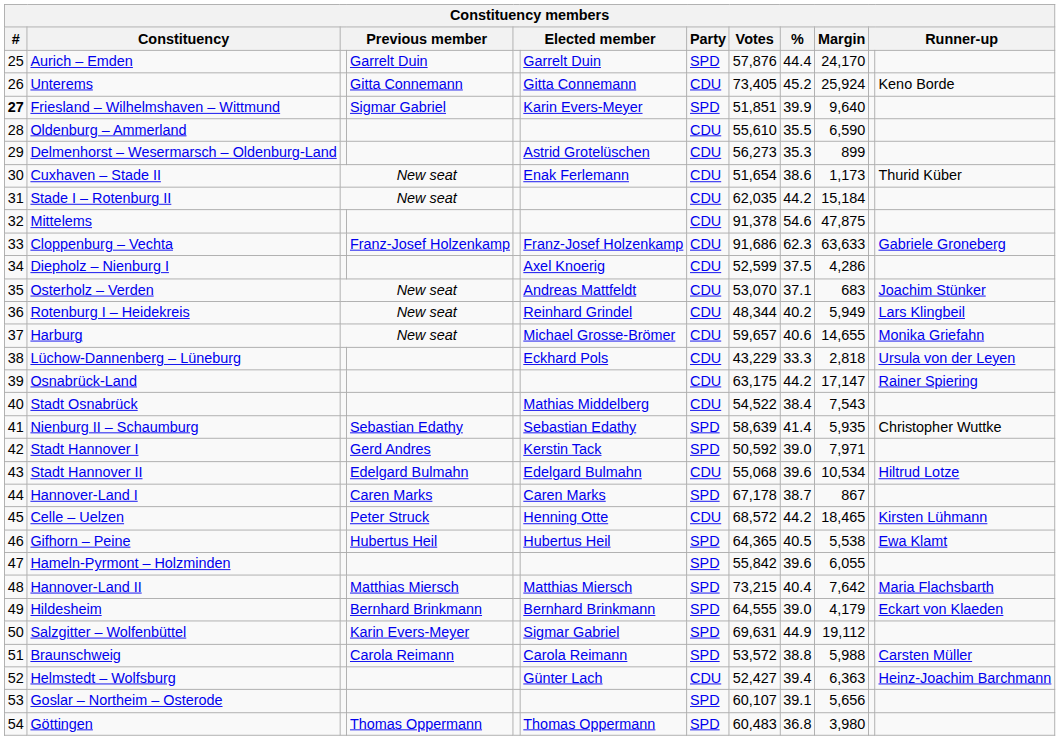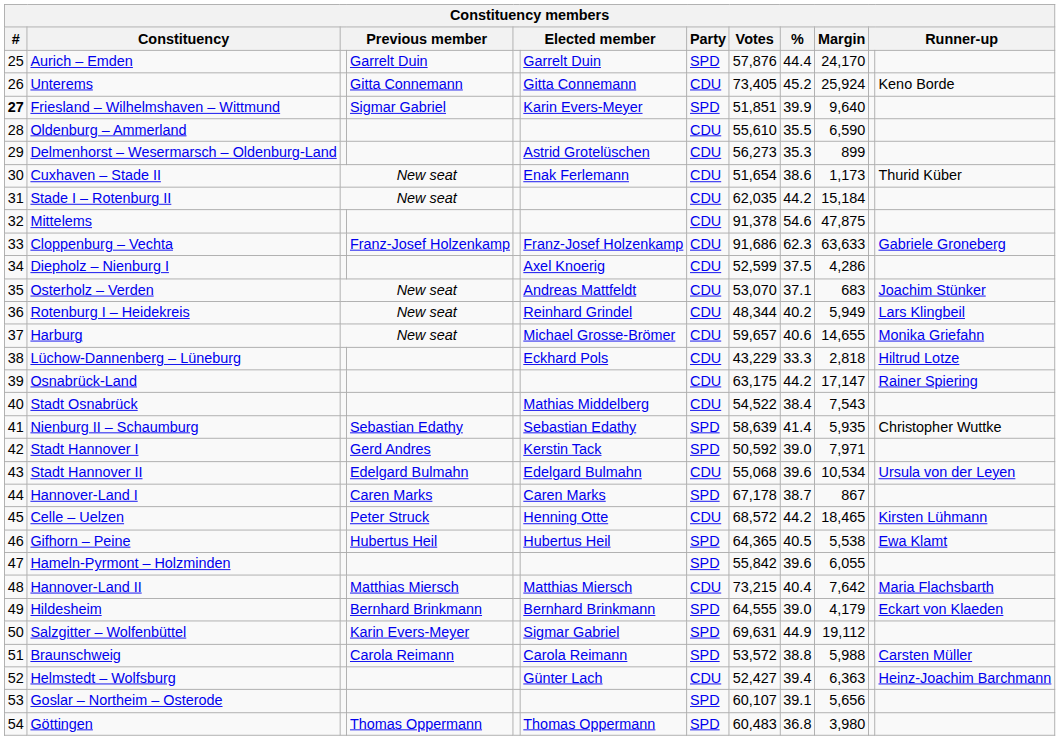(947, 358) Ursula von der Leyen -> (919, 358) Hiltrud Lotze
(919, 472) Hiltrud Lotze -> (947, 472) Ursula von der Leyen
(705, 586) SPD -> (706, 586) CDU
